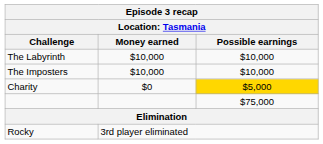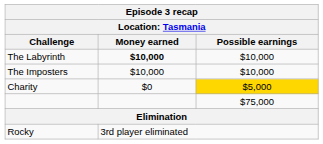(147, 57) normal -> (147, 57) bold
